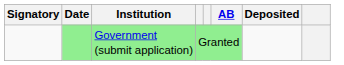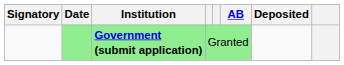(144, 42) normal -> (148, 42) bold
